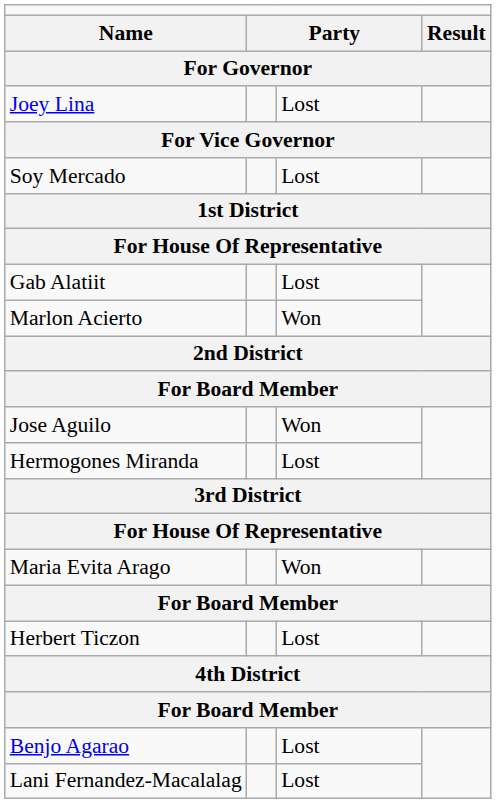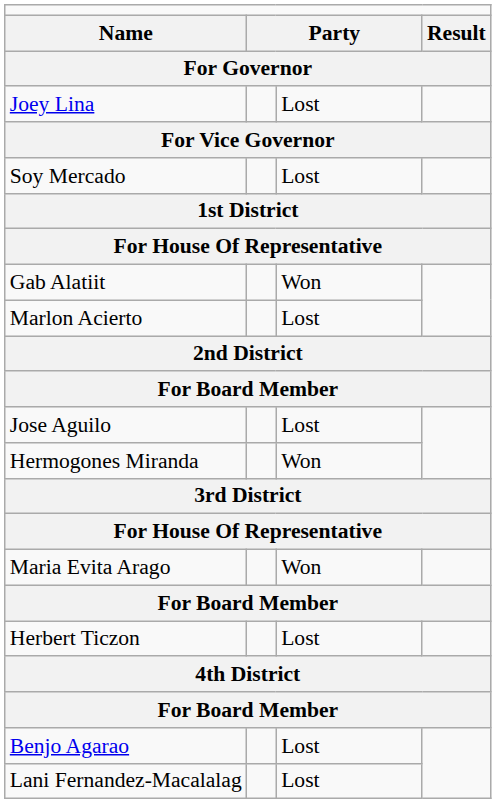(300, 282) Lost -> (301, 282) Won
(301, 317) Won -> (300, 317) Lost
(301, 424) Won -> (300, 424) Lost
(300, 460) Lost -> (301, 460) Won
